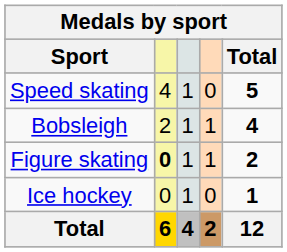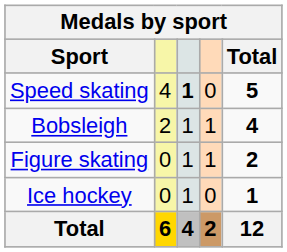(188, 91) normal -> (188, 91) bold
(165, 160) bold -> (165, 160) normal
